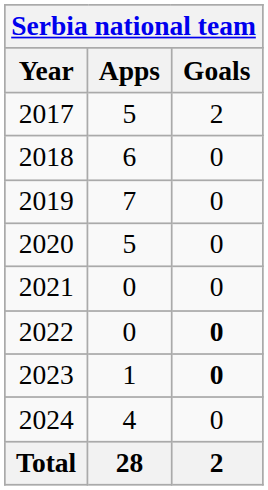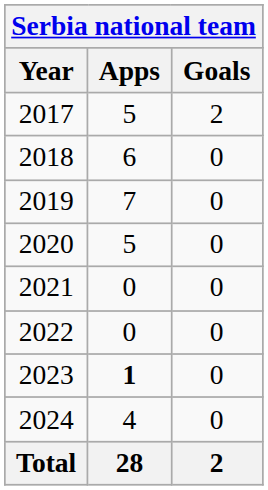(217, 331) bold -> (217, 331) normal
(129, 375) normal -> (129, 375) bold
(217, 375) bold -> (217, 375) normal
